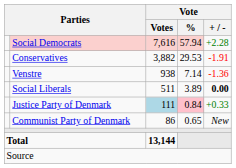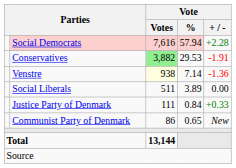(164, 58) no background -> (164, 58) lightgreen background
(168, 74) no background -> (168, 74) lightyellow background
(220, 89) bold -> (220, 89) normal
(168, 105) lightblue background -> (168, 105) no background
(193, 105) pink background -> (193, 105) no background
